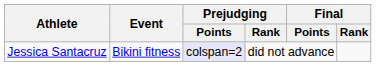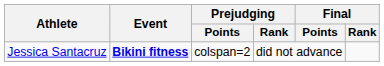(146, 52) normal -> (150, 52) bold
(214, 52) lavender background -> (222, 52) no background
